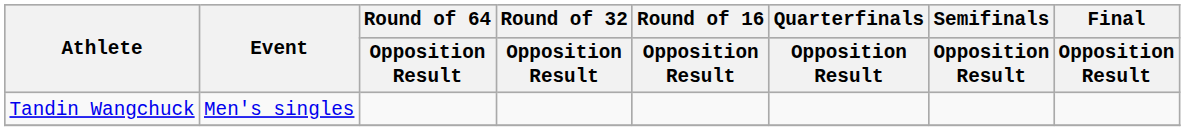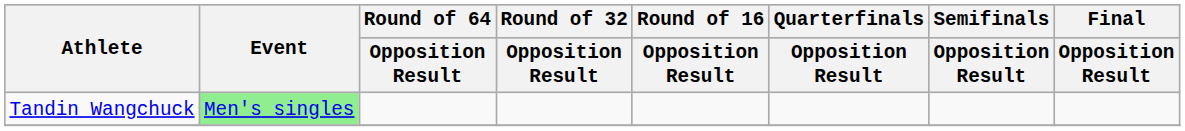(279, 109) no background -> (279, 109) lightgreen background
